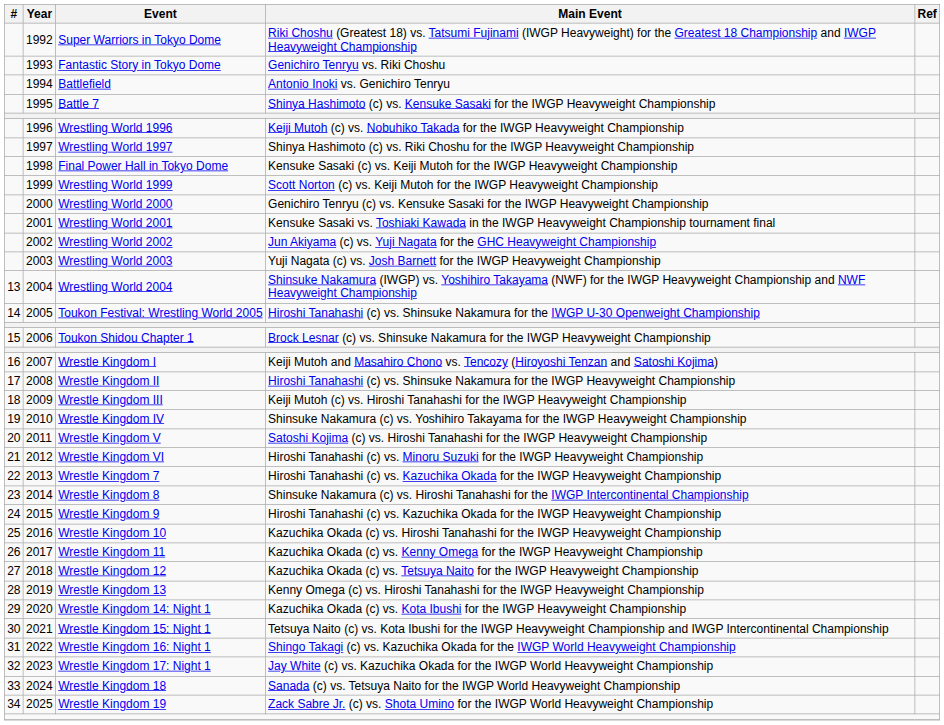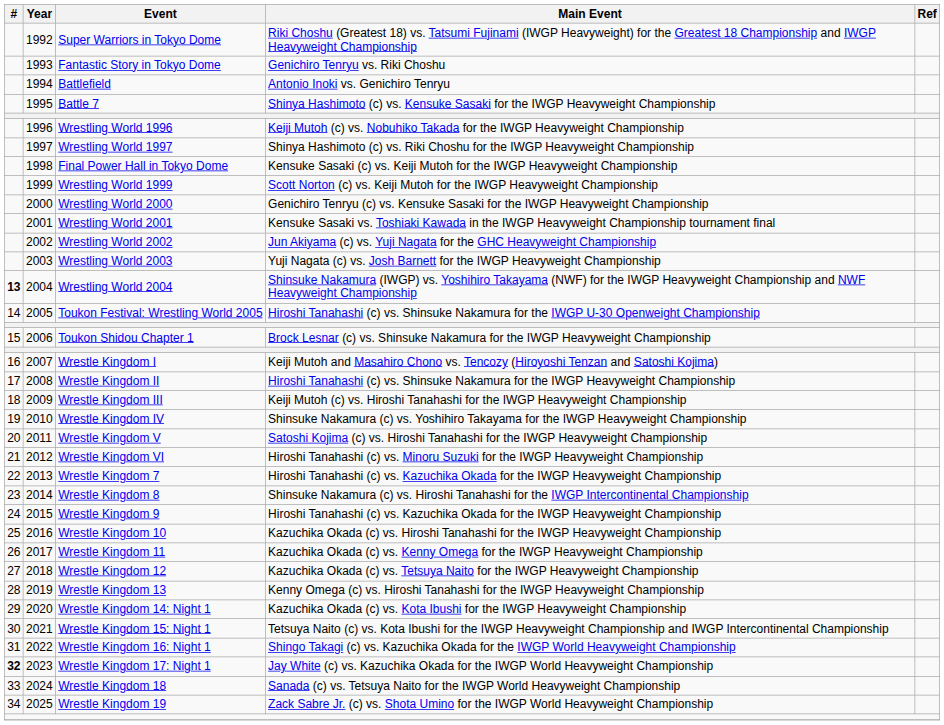(14, 287) normal -> (14, 287) bold
(14, 666) normal -> (14, 666) bold
